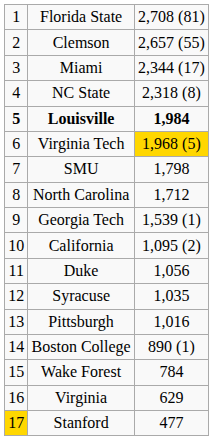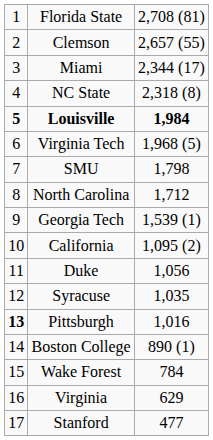(171, 144) gold background -> (171, 144) no background
(16, 321) normal -> (16, 321) bold
(16, 423) gold background -> (16, 423) no background
